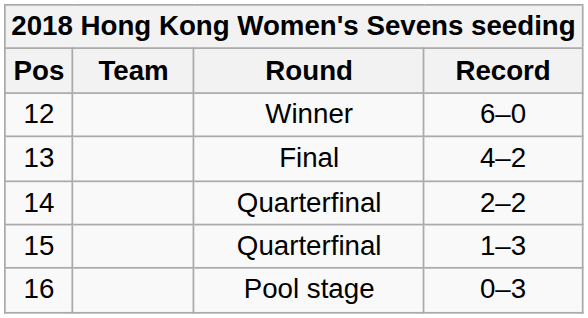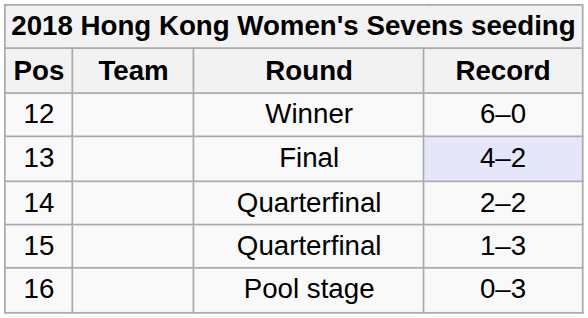(503, 158) no background -> (503, 158) lavender background
